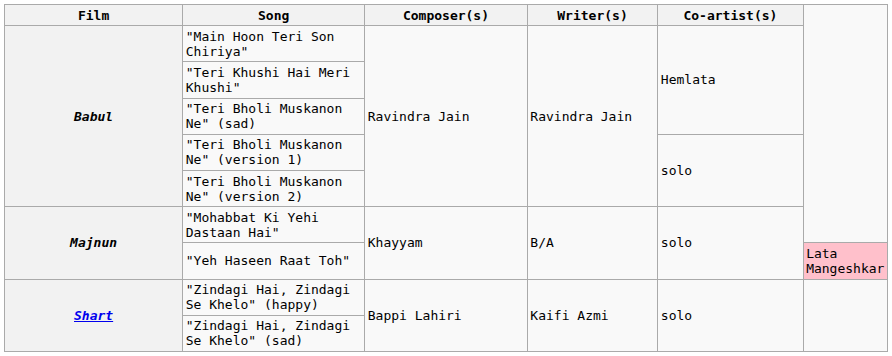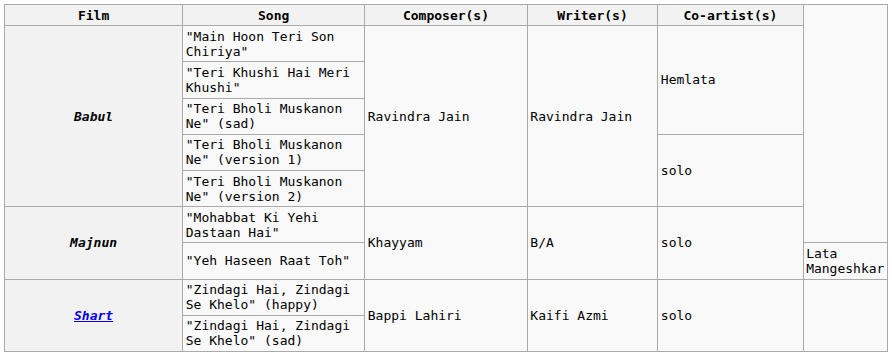(845, 261) pink background -> (845, 261) no background
